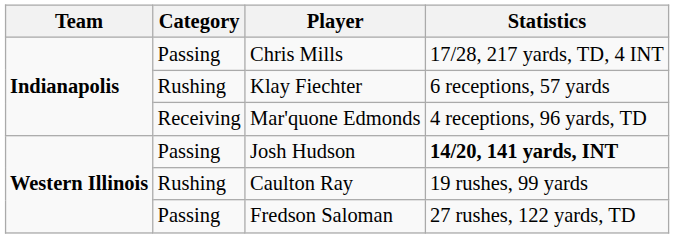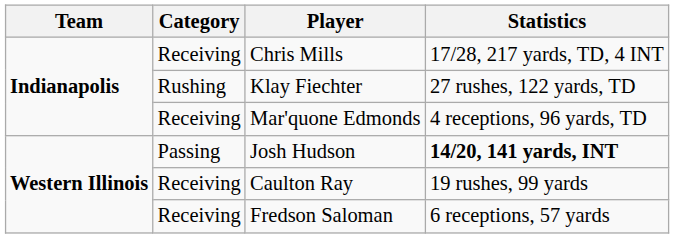(189, 53) Passing -> (199, 53) Receiving
(520, 86) 6 receptions, 57 yards -> (533, 86) 27 rushes, 122 yards, TD
(192, 183) Rushing -> (199, 183) Receiving
(189, 216) Passing -> (199, 216) Receiving
(533, 216) 27 rushes, 122 yards, TD -> (520, 216) 6 receptions, 57 yards
